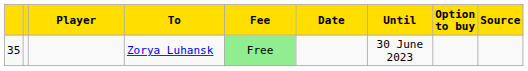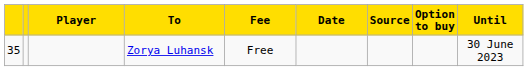columns swapped: (400, 20) <-> (500, 20)
(260, 51) lightgreen background -> (260, 51) no background
